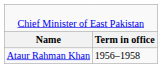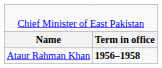(117, 55) normal -> (117, 55) bold
